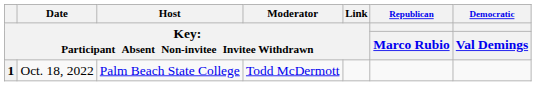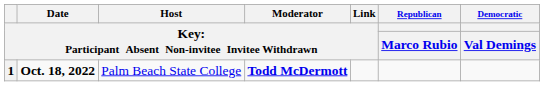(57, 70) normal -> (58, 70) bold
(293, 70) normal -> (297, 70) bold
